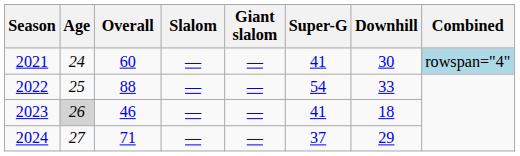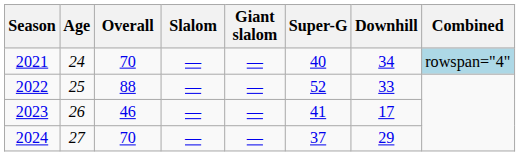(128, 61) 60 -> (128, 61) 70
(318, 61) 41 -> (318, 61) 40
(386, 61) 30 -> (386, 61) 34
(318, 86) 54 -> (318, 86) 52
(77, 112) lightgrey background -> (77, 112) no background
(386, 112) 18 -> (386, 112) 17
(128, 138) 71 -> (128, 138) 70
